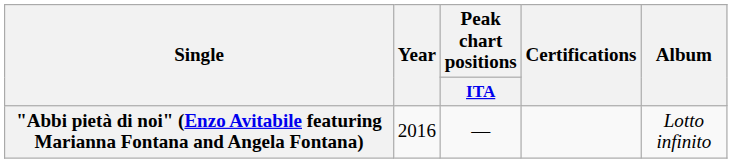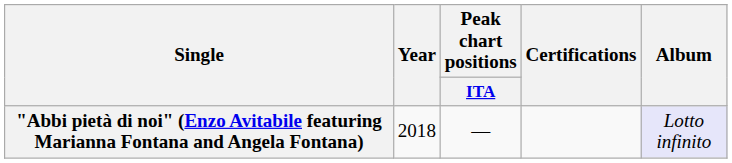(417, 131) 2016 -> (417, 131) 2018
(684, 131) no background -> (684, 131) lavender background
